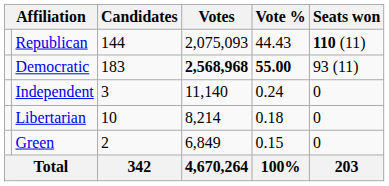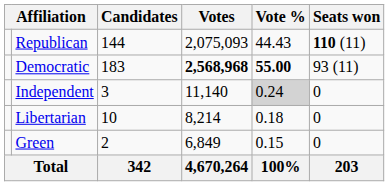(269, 92) no background -> (269, 92) lightgrey background
